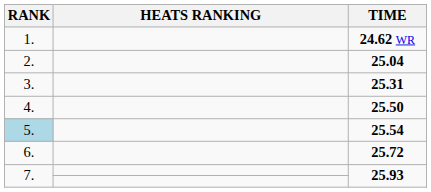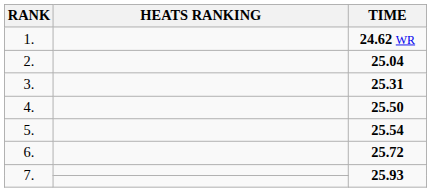(29, 130) lightblue background -> (29, 130) no background
